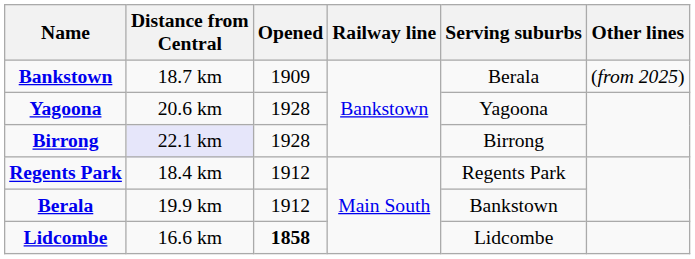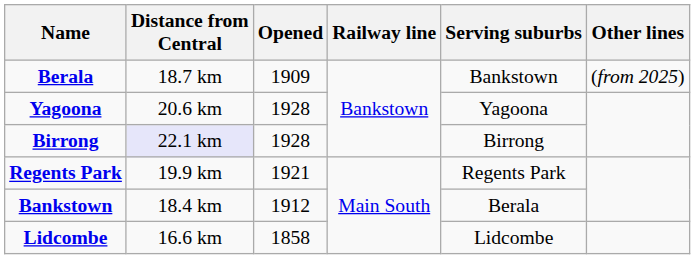(66, 76) Bankstown -> (66, 76) Berala
(514, 76) Berala -> (514, 76) Bankstown
(190, 173) 18.4 km -> (190, 173) 19.9 km
(290, 173) 1912 -> (290, 173) 1921
(66, 205) Berala -> (66, 205) Bankstown
(190, 205) 19.9 km -> (190, 205) 18.4 km
(514, 205) Bankstown -> (514, 205) Berala
(290, 238) bold -> (290, 238) normal
